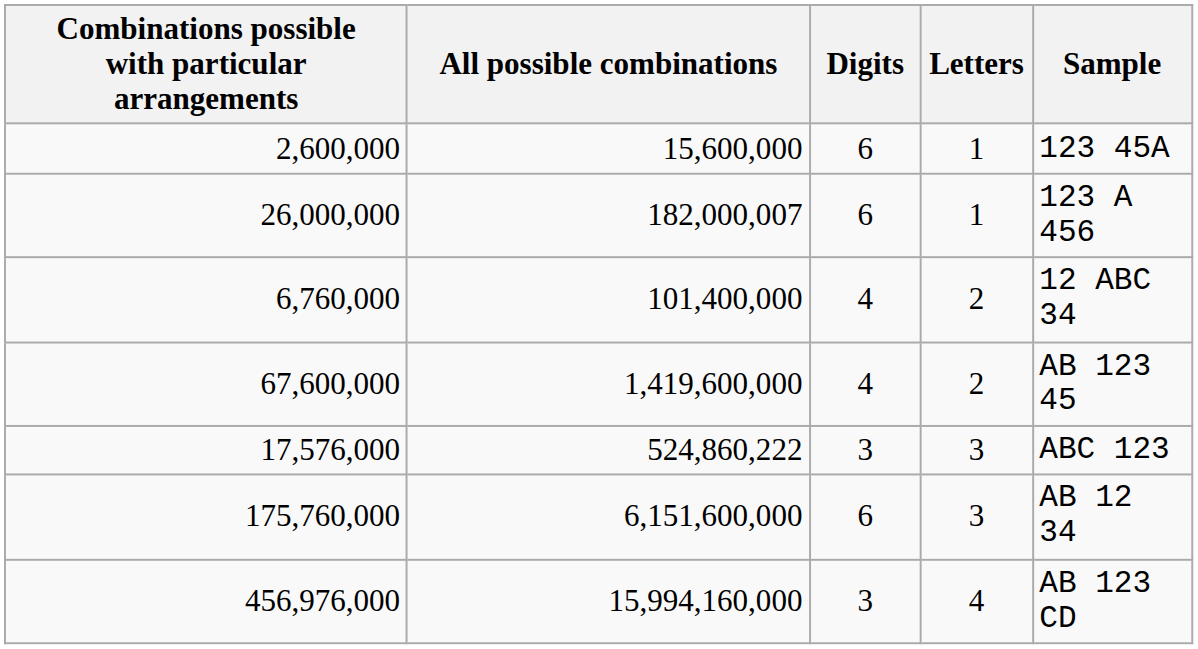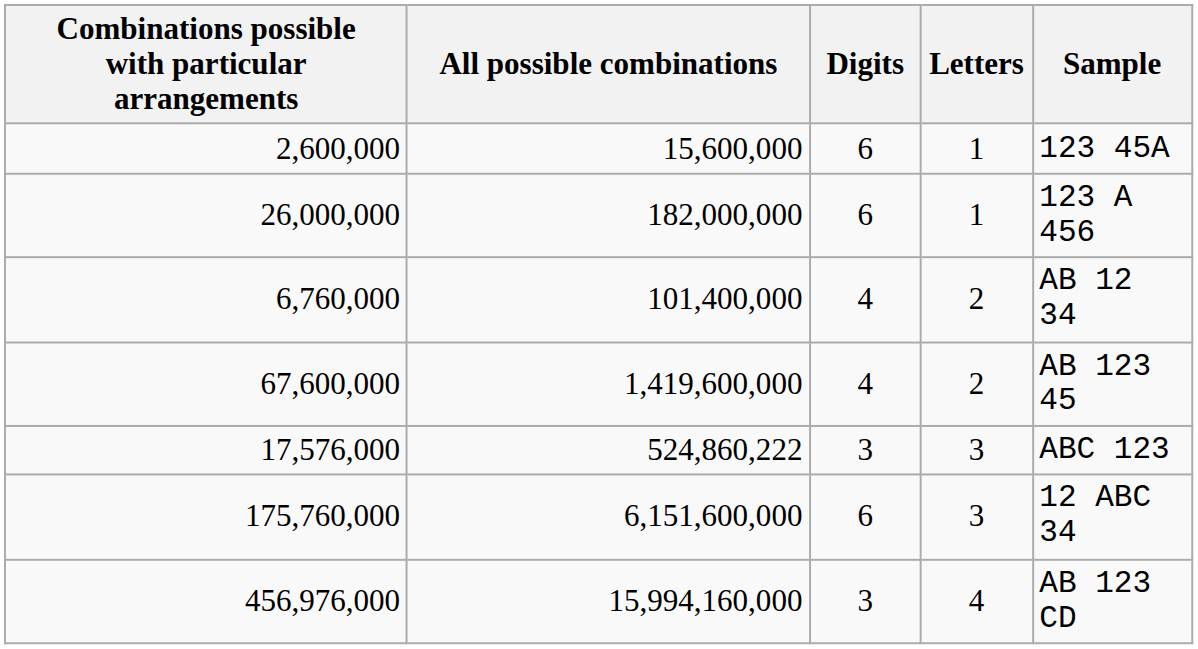(725, 214) 182,000,007 -> (725, 214) 182,000,000
(1095, 299) 12 ABC 34 -> (1086, 299) AB 12 34
(1086, 517) AB 12 34 -> (1095, 517) 12 ABC 34
